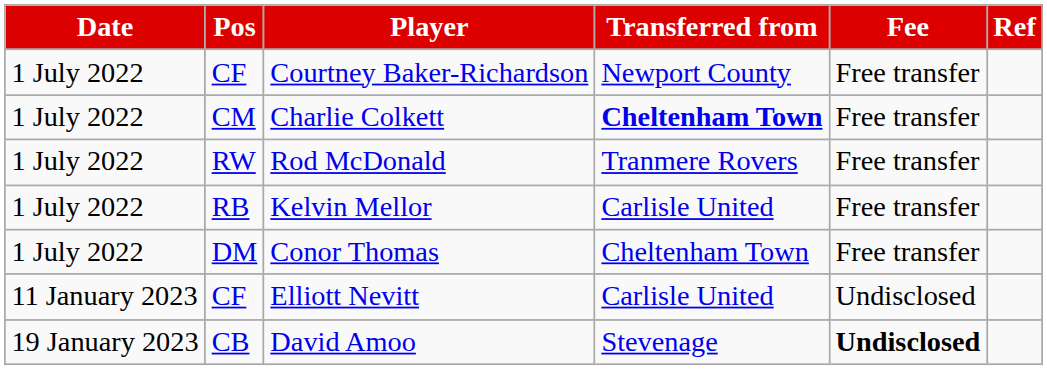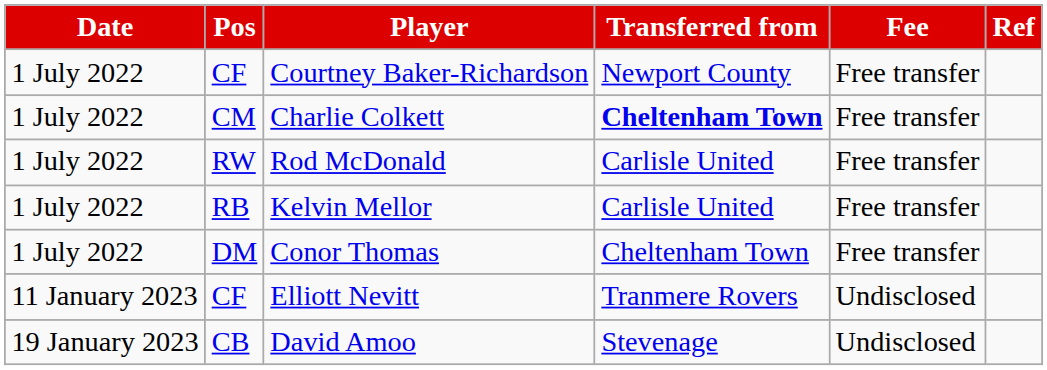(700, 161) Tranmere Rovers -> (687, 161) Carlisle United
(687, 296) Carlisle United -> (700, 296) Tranmere Rovers
(908, 341) bold -> (906, 341) normal
